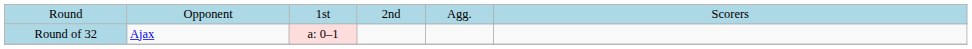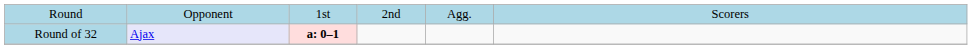(142, 34) no background -> (142, 34) lavender background
(323, 34) normal -> (323, 34) bold
